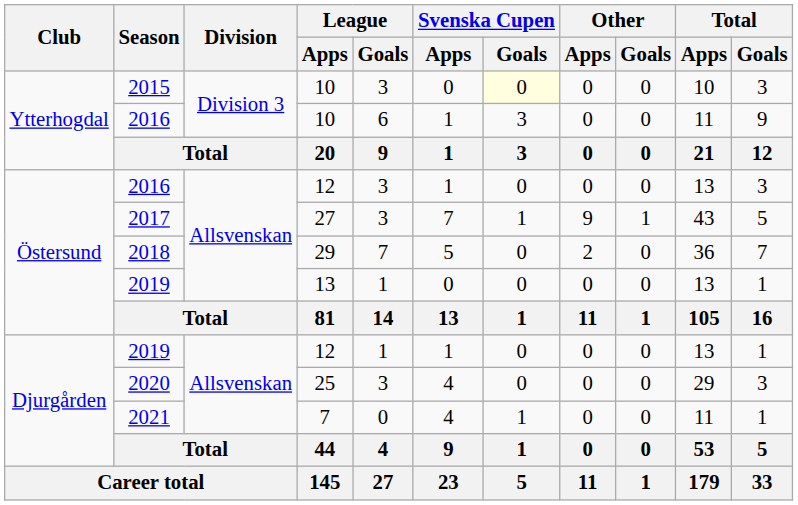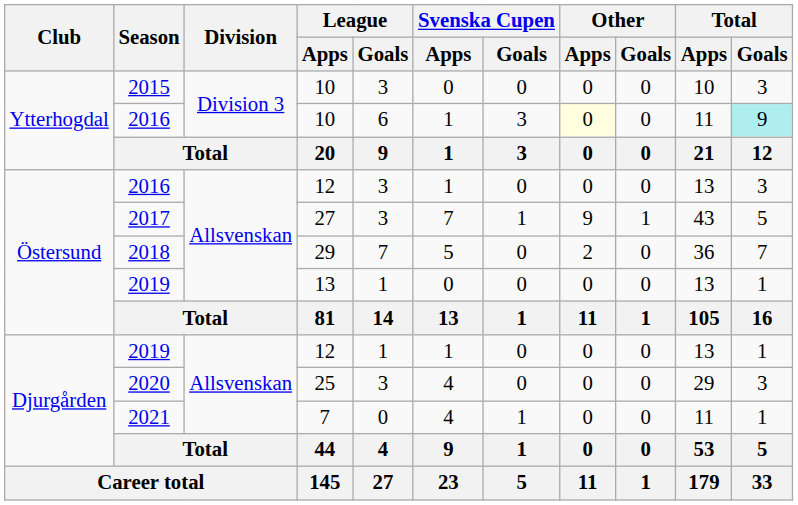(522, 86) lightyellow background -> (522, 86) no background
(588, 119) no background -> (588, 119) lightyellow background
(762, 119) no background -> (762, 119) paleturquoise background
